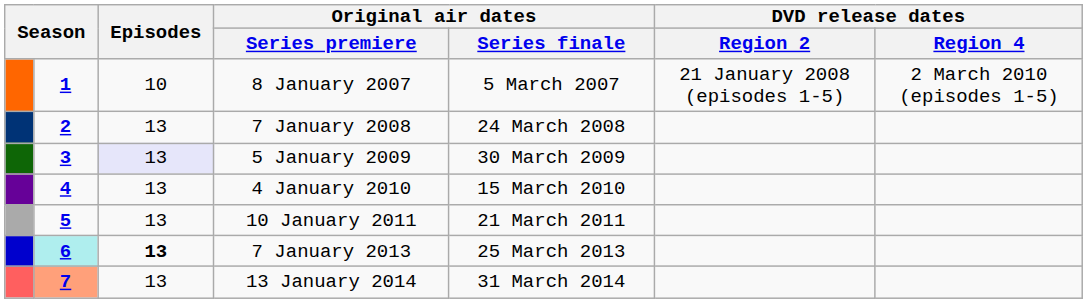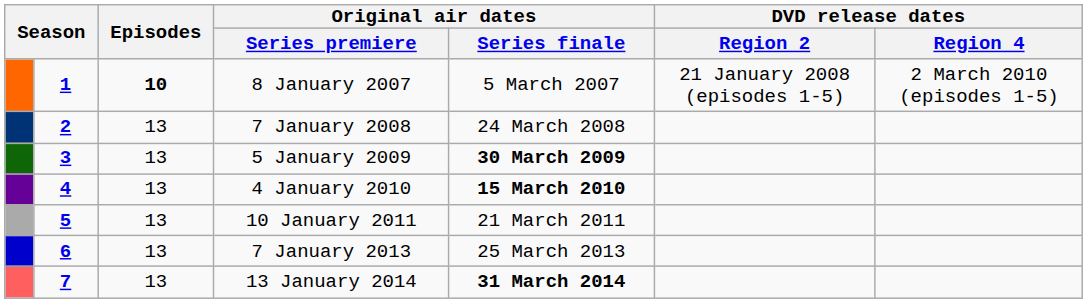(156, 85) normal -> (156, 85) bold
(156, 158) lavender background -> (156, 158) no background
(551, 158) normal -> (551, 158) bold
(551, 189) normal -> (551, 189) bold
(66, 251) paleturquoise background -> (66, 251) no background
(156, 251) bold -> (156, 251) normal
(66, 282) lightsalmon background -> (66, 282) no background
(551, 282) normal -> (551, 282) bold
